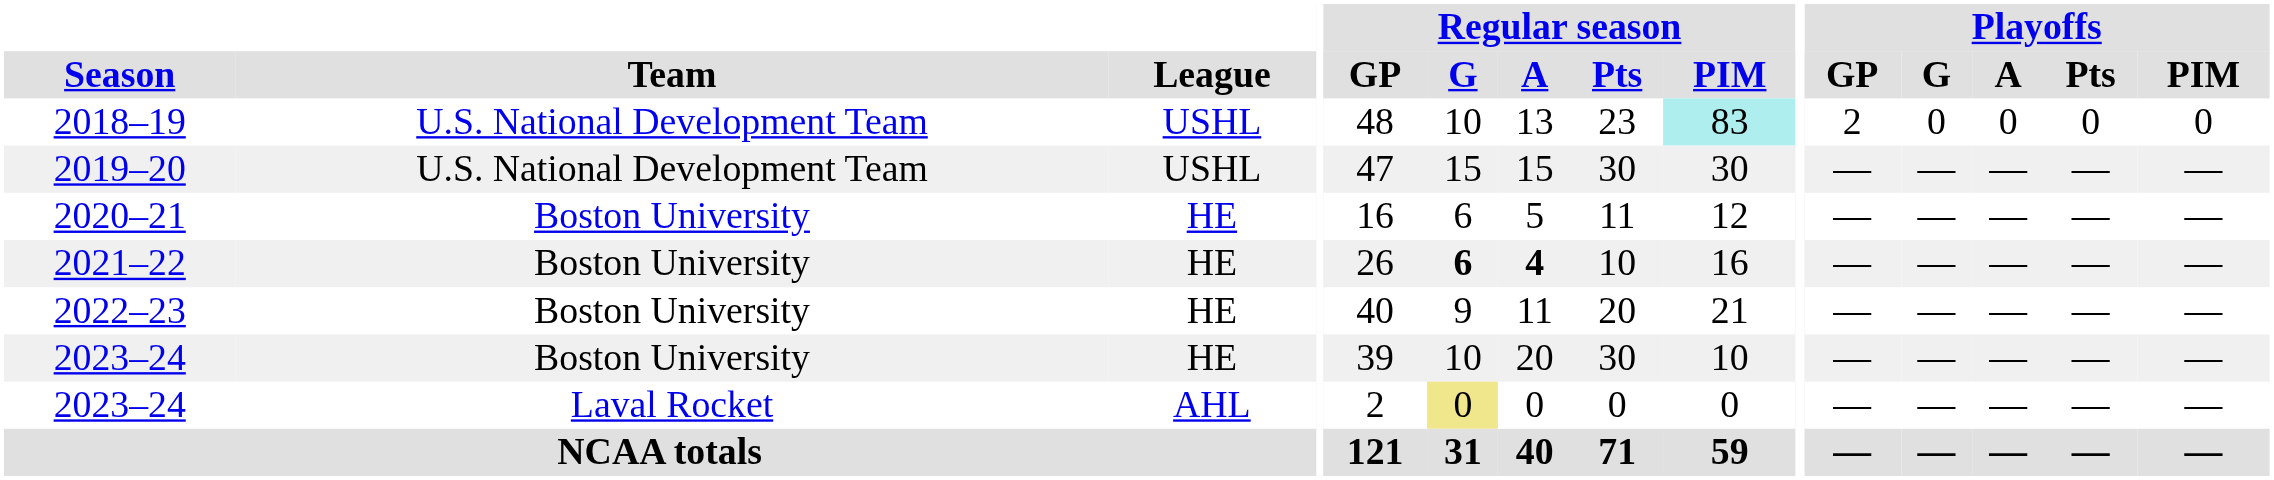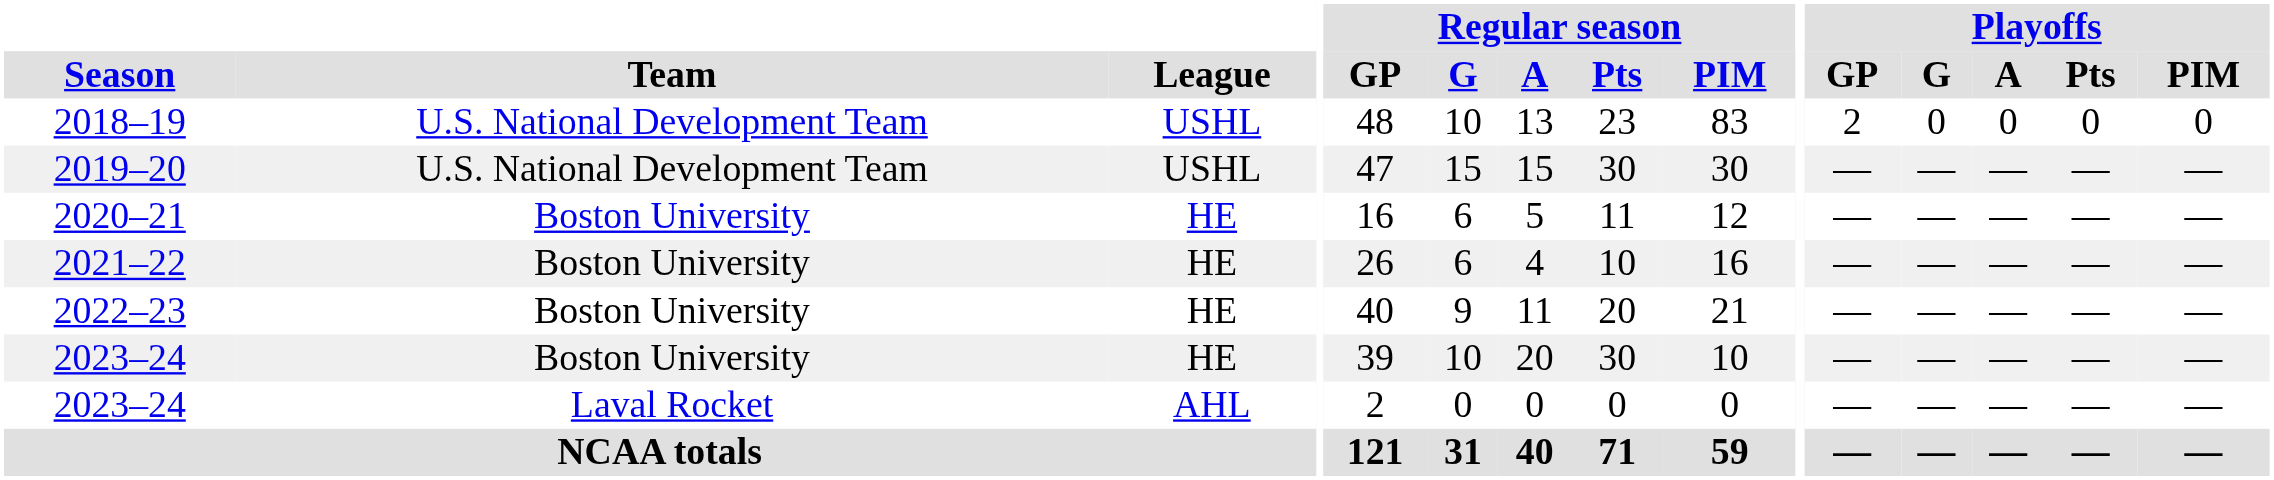(1730, 121) paleturquoise background -> (1730, 121) no background
(1463, 262) bold -> (1463, 262) normal
(1535, 262) bold -> (1535, 262) normal
(1463, 404) khaki background -> (1463, 404) no background
